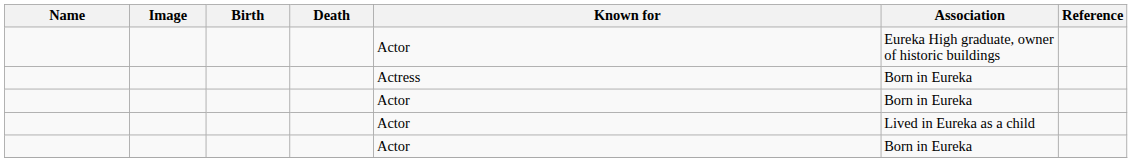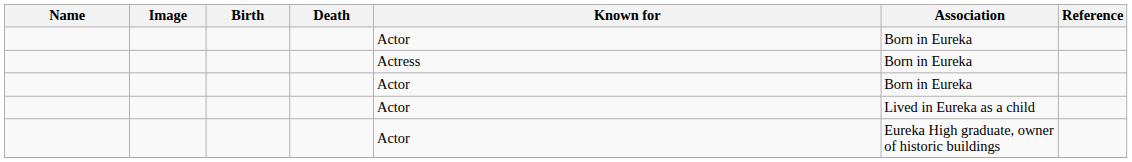(969, 46) Eureka High graduate, owner of historic buildings -> (928, 38) Born in Eureka
(928, 146) Born in Eureka -> (969, 138) Eureka High graduate, owner of historic buildings
